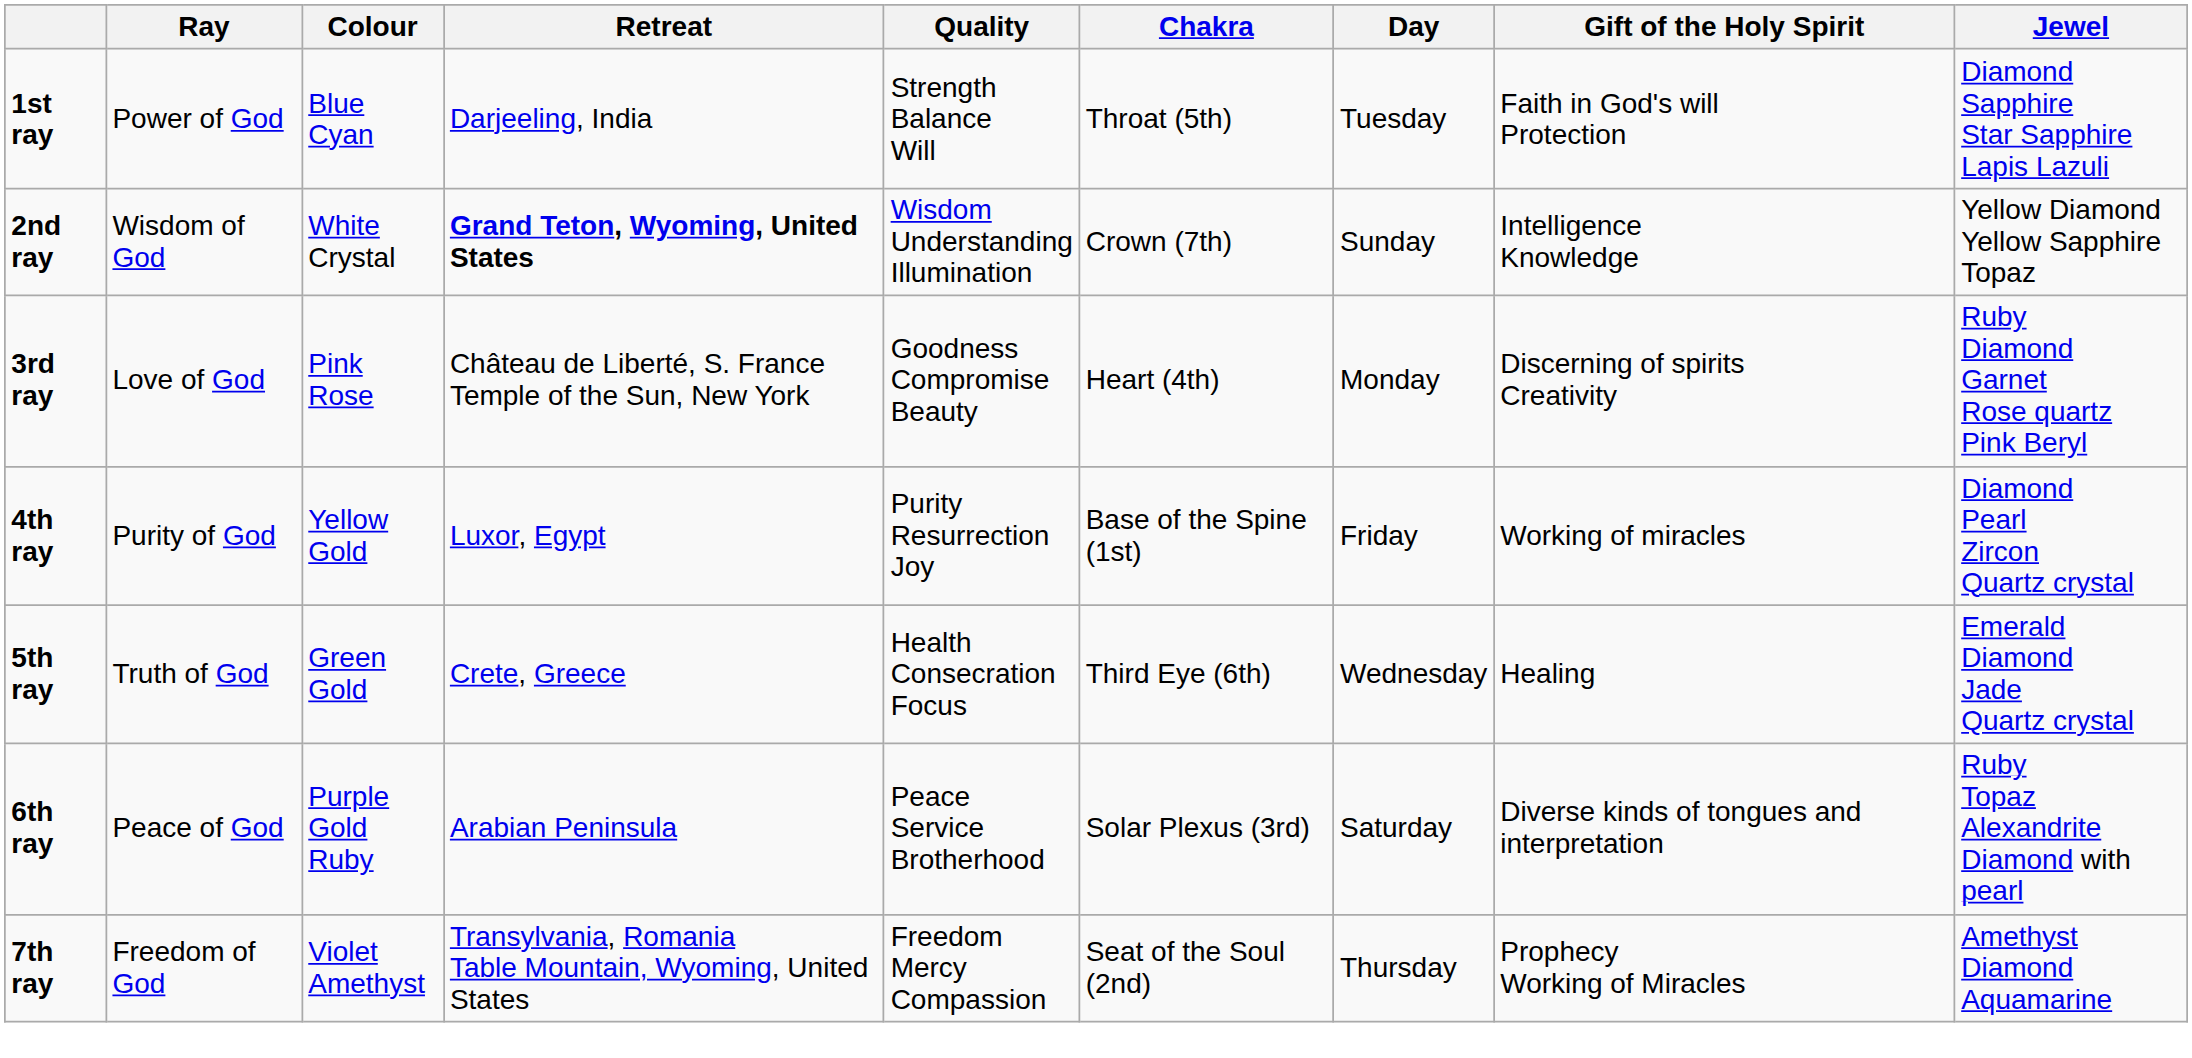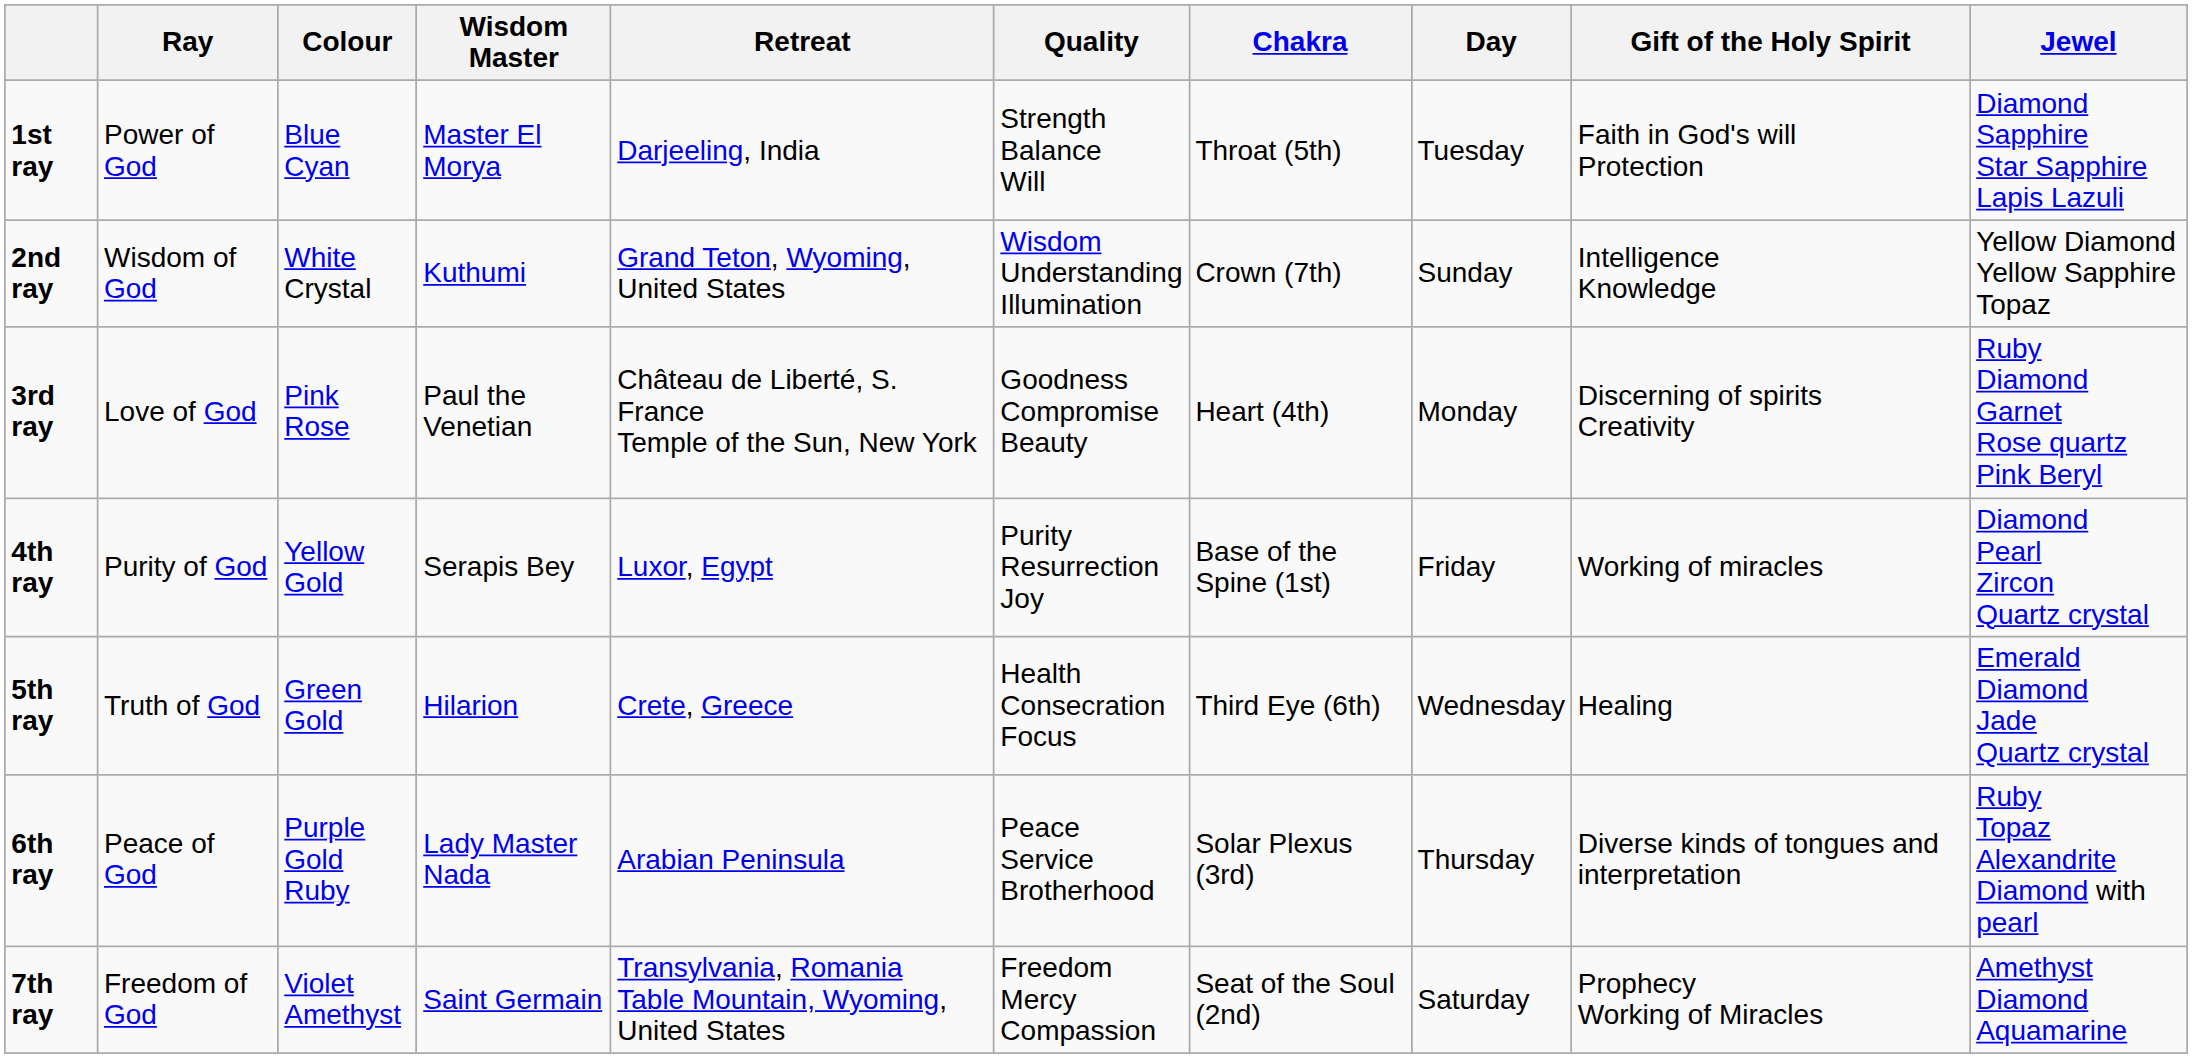+ column: (514, 42)
(654, 241) bold -> (764, 273) normal
(1396, 828) Saturday -> (1476, 860) Thursday
(1398, 967) Thursday -> (1474, 999) Saturday
